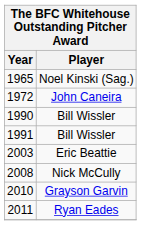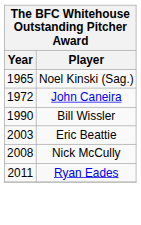- row: (20, 135)
- row: (20, 191)
